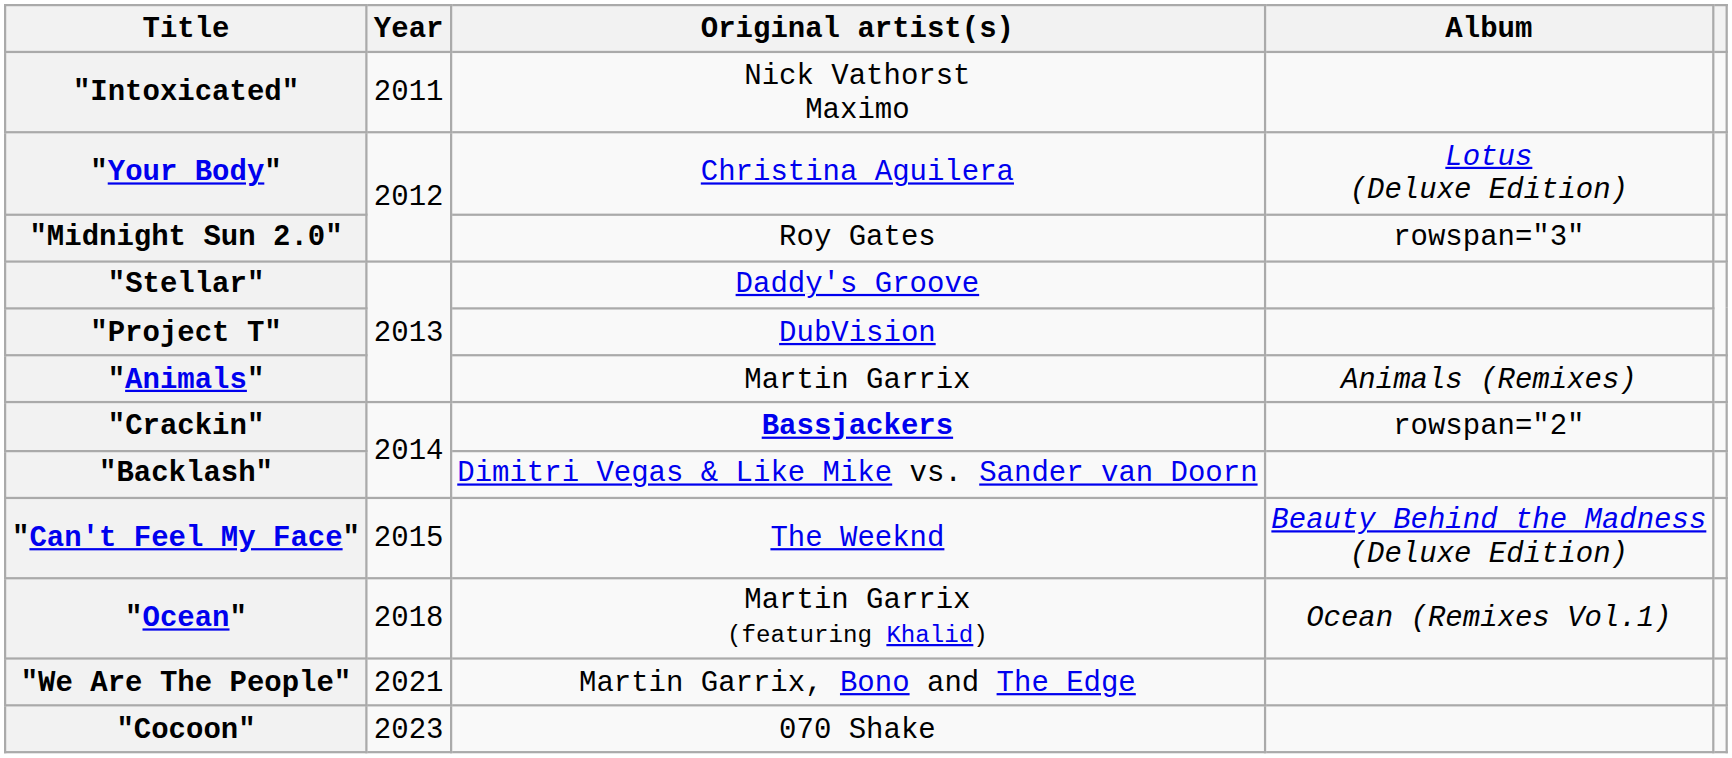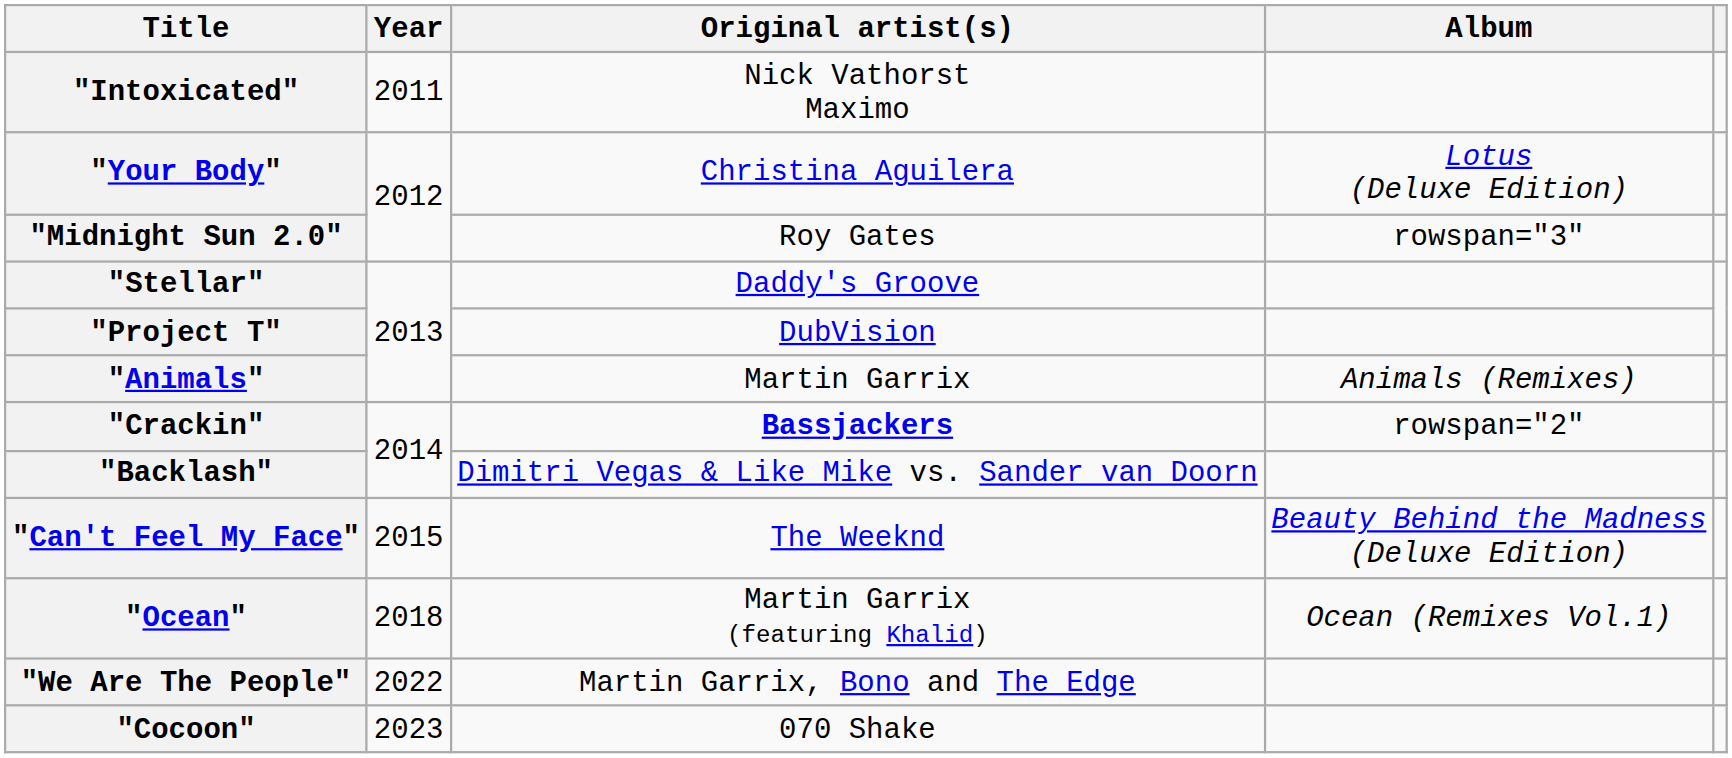(409, 682) 2021 -> (409, 682) 2022
